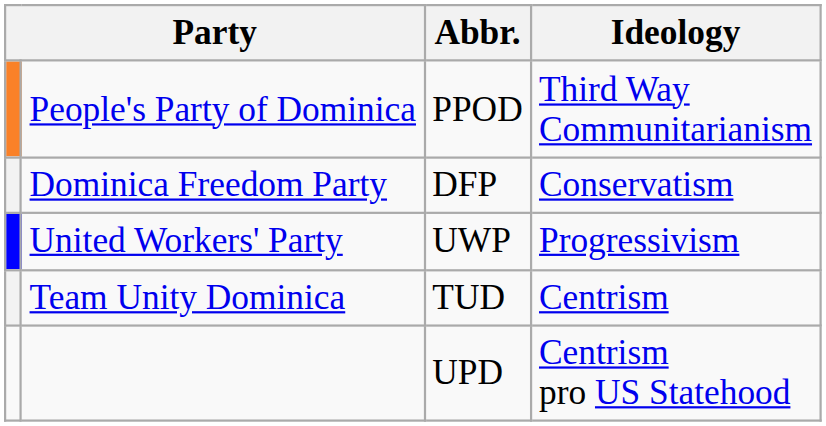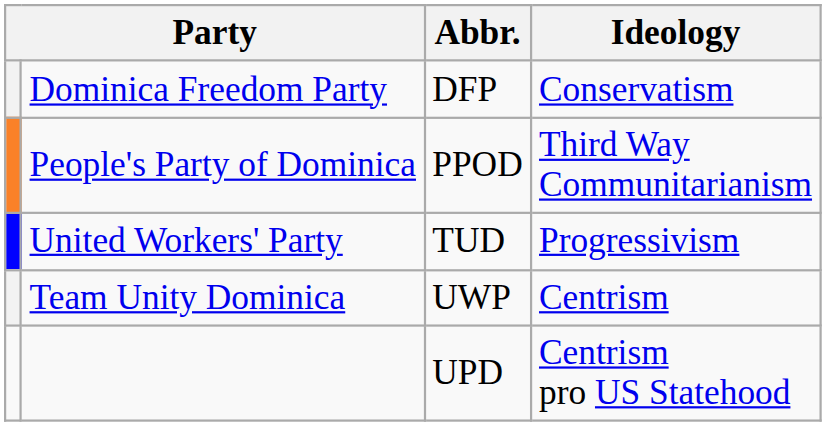rows swapped: (208, 184) <-> (223, 108)
(472, 240) UWP -> (469, 240) TUD
(469, 296) TUD -> (472, 296) UWP
